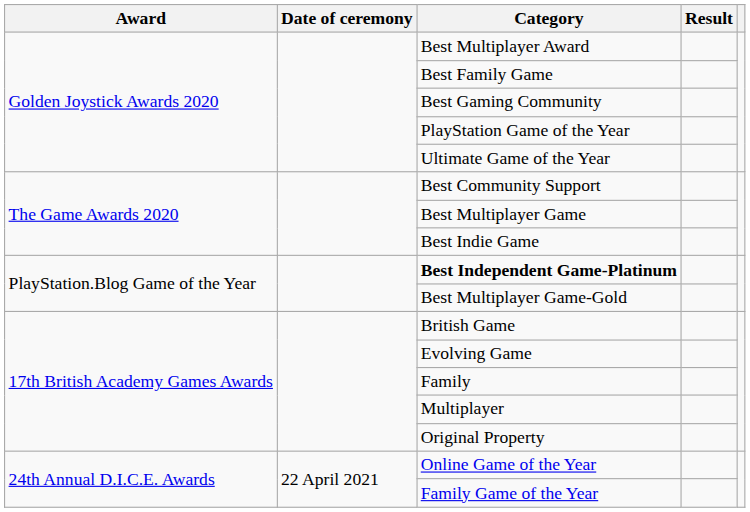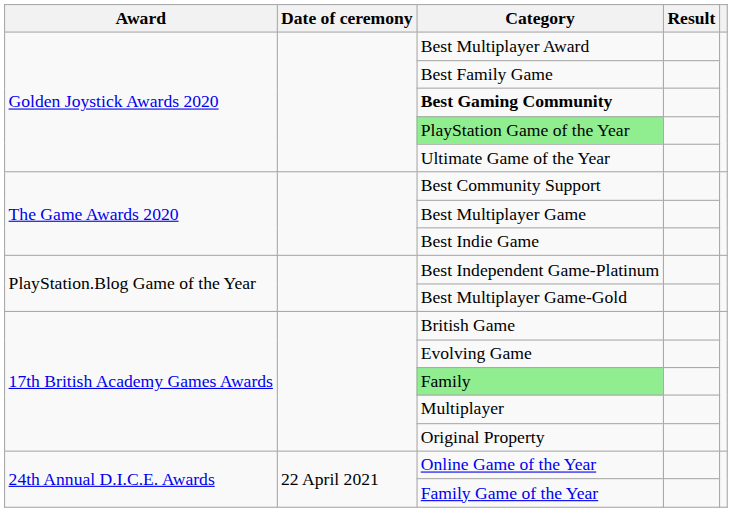(511, 102) normal -> (517, 102) bold
(525, 130) no background -> (525, 130) lightgreen background
(549, 269) bold -> (540, 269) normal
(446, 381) no background -> (446, 381) lightgreen background
